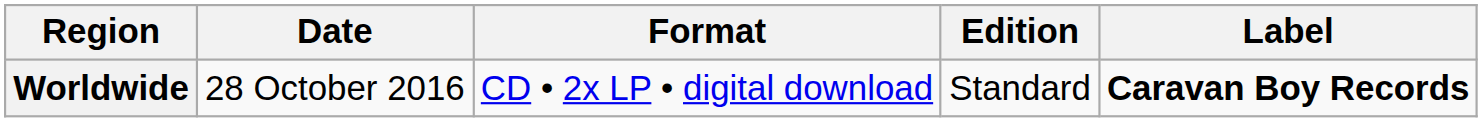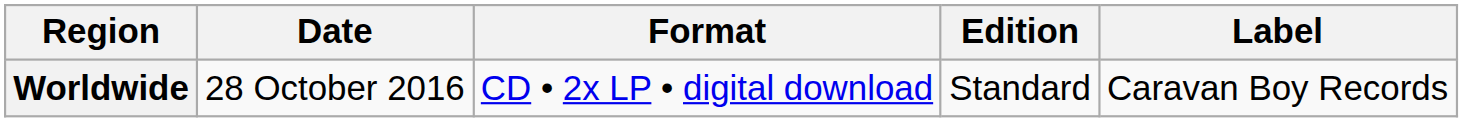(1288, 87) bold -> (1277, 87) normal
